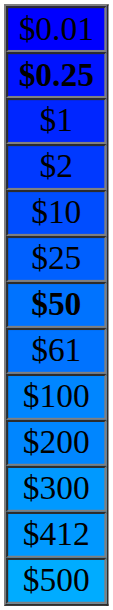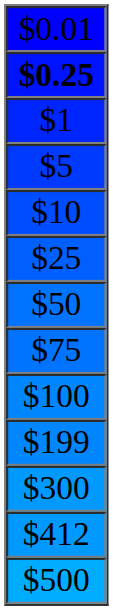(56, 166) $2 -> (56, 166) $5
(56, 304) bold -> (56, 304) normal
(56, 350) $61 -> (56, 350) $75
(56, 442) $200 -> (56, 442) $199
